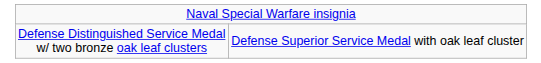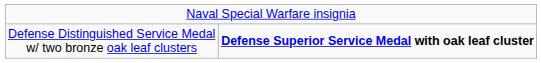(378, 41) normal -> (378, 41) bold
